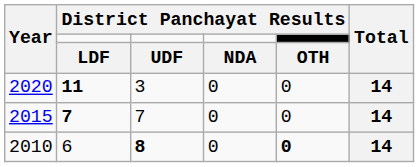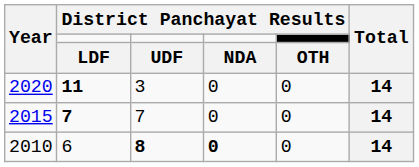(213, 147) normal -> (213, 147) bold
(286, 147) bold -> (286, 147) normal
